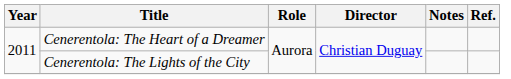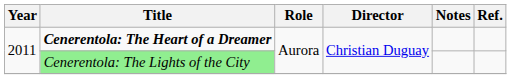(154, 39) normal -> (157, 39) bold
(147, 62) no background -> (147, 62) lightgreen background
